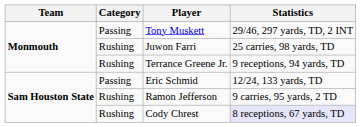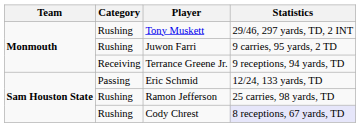(115, 30) Passing -> (115, 30) Rushing
(283, 46) 25 carries, 98 yards, TD -> (285, 46) 9 carries, 95 yards, 2 TD
(116, 63) Rushing -> (119, 63) Receiving
(285, 97) 9 carries, 95 yards, 2 TD -> (283, 97) 25 carries, 98 yards, TD
